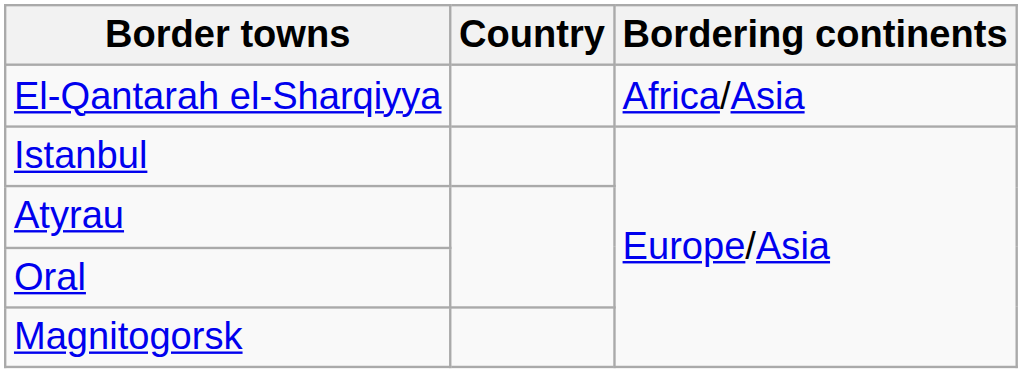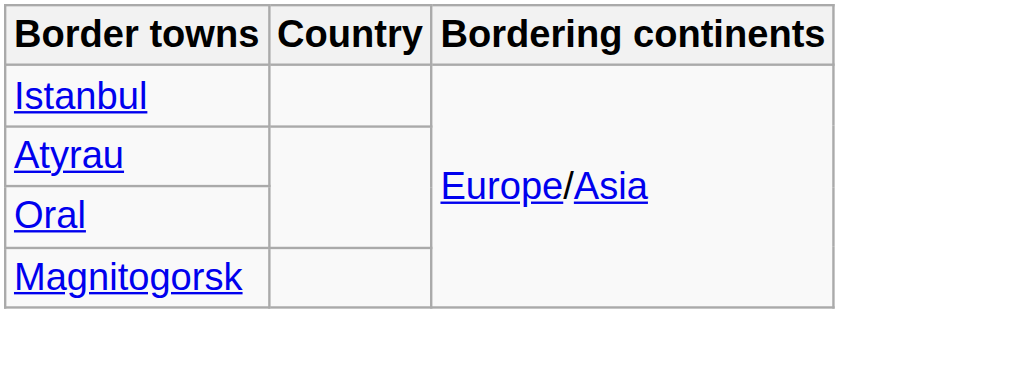- row: (228, 95)
